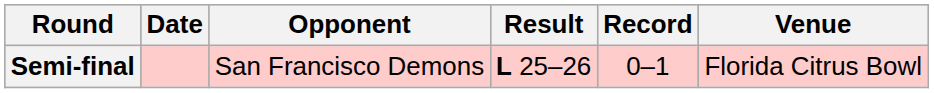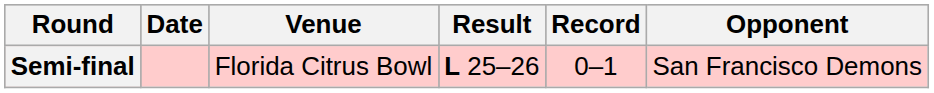columns swapped: (349, 25) <-> (813, 25)
